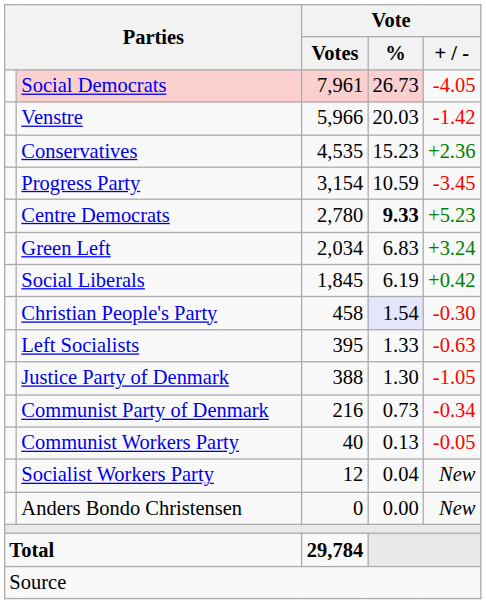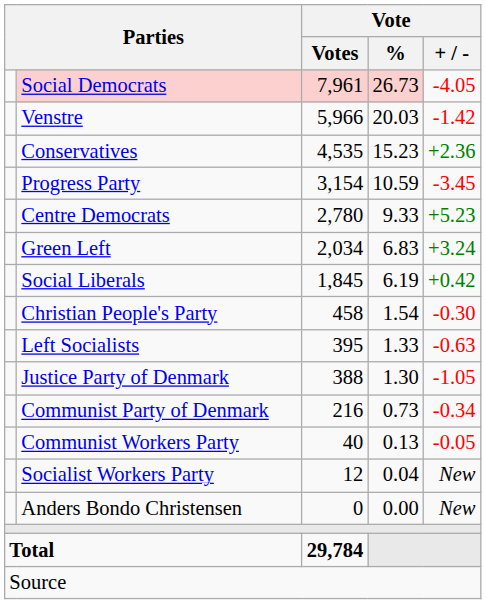(401, 215) bold -> (401, 215) normal
(401, 313) lavender background -> (401, 313) no background
